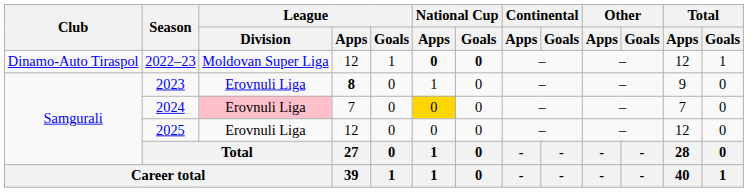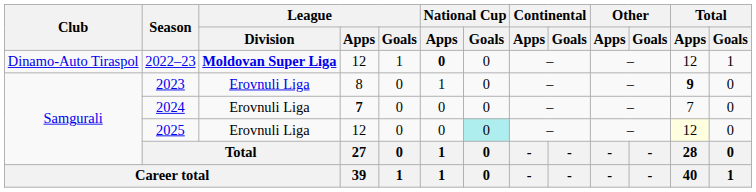(265, 61) normal -> (269, 61) bold
(479, 61) bold -> (486, 61) normal
(351, 84) bold -> (359, 84) normal
(682, 84) normal -> (690, 84) bold
(265, 107) pink background -> (269, 107) no background
(351, 107) normal -> (359, 107) bold
(434, 107) gold background -> (442, 107) no background
(479, 130) no background -> (486, 130) paleturquoise background
(682, 130) no background -> (690, 130) lightyellow background
